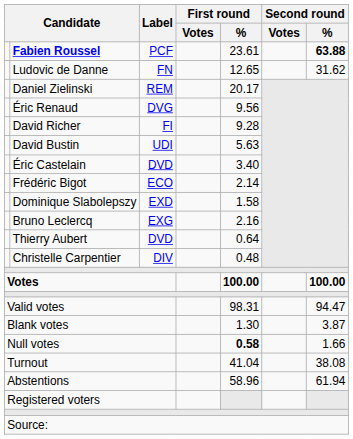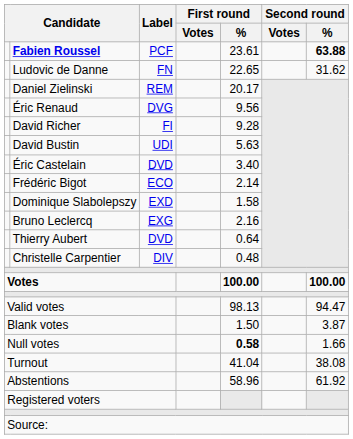(244, 70) 12.65 -> (244, 70) 22.65
(244, 307) 98.31 -> (244, 307) 98.13
(248, 325) 1.30 -> (248, 325) 1.50
(331, 382) 61.94 -> (331, 382) 61.92
